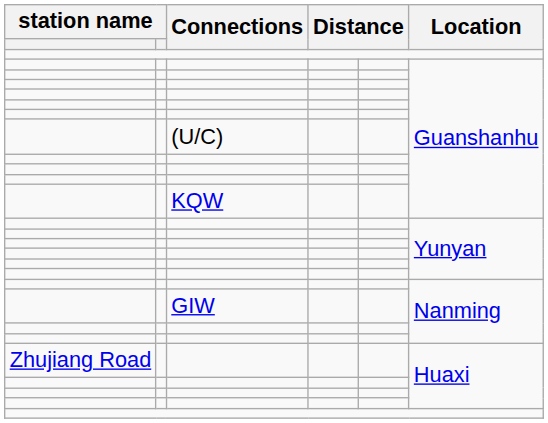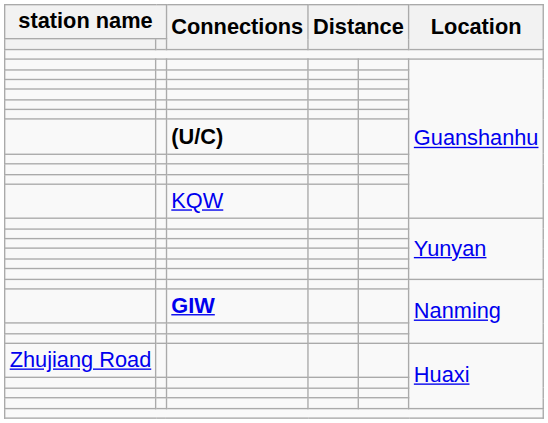(197, 136) normal -> (197, 136) bold
(193, 305) normal -> (193, 305) bold
